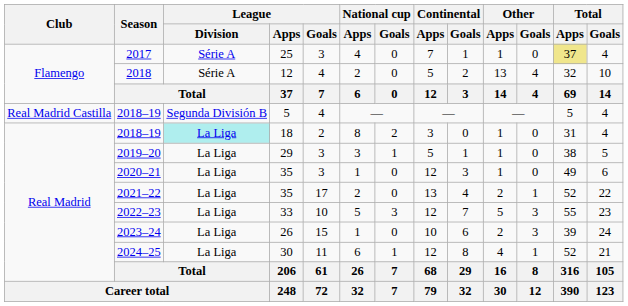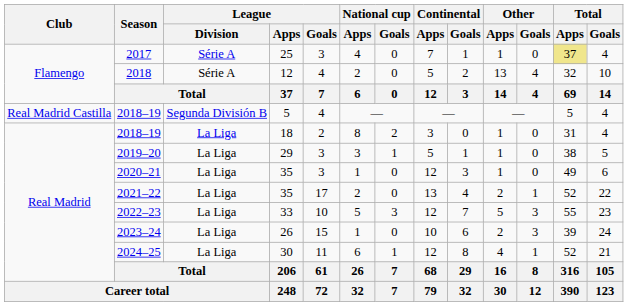(217, 133) paleturquoise background -> (217, 133) no background
